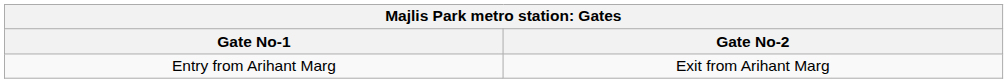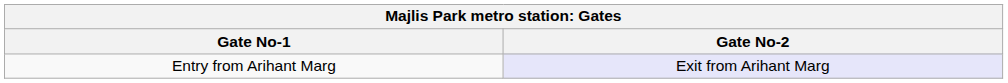(753, 66) no background -> (753, 66) lavender background
